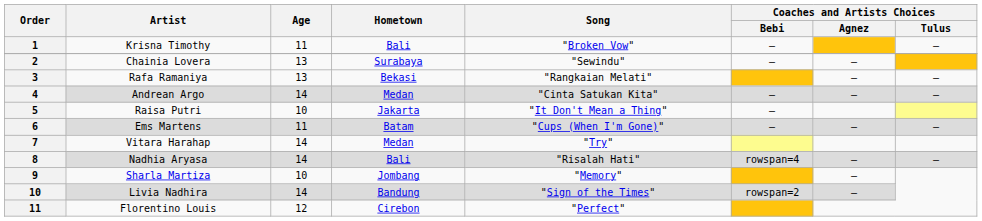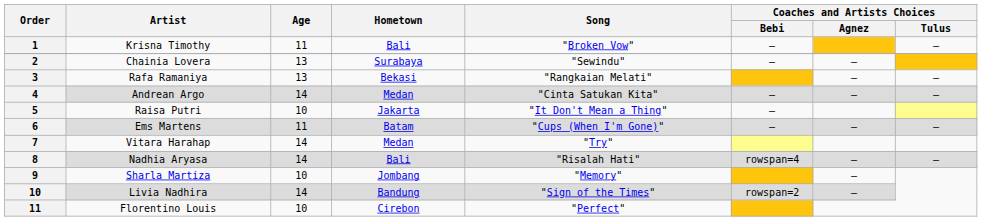(301, 208) 12 -> (301, 208) 10
